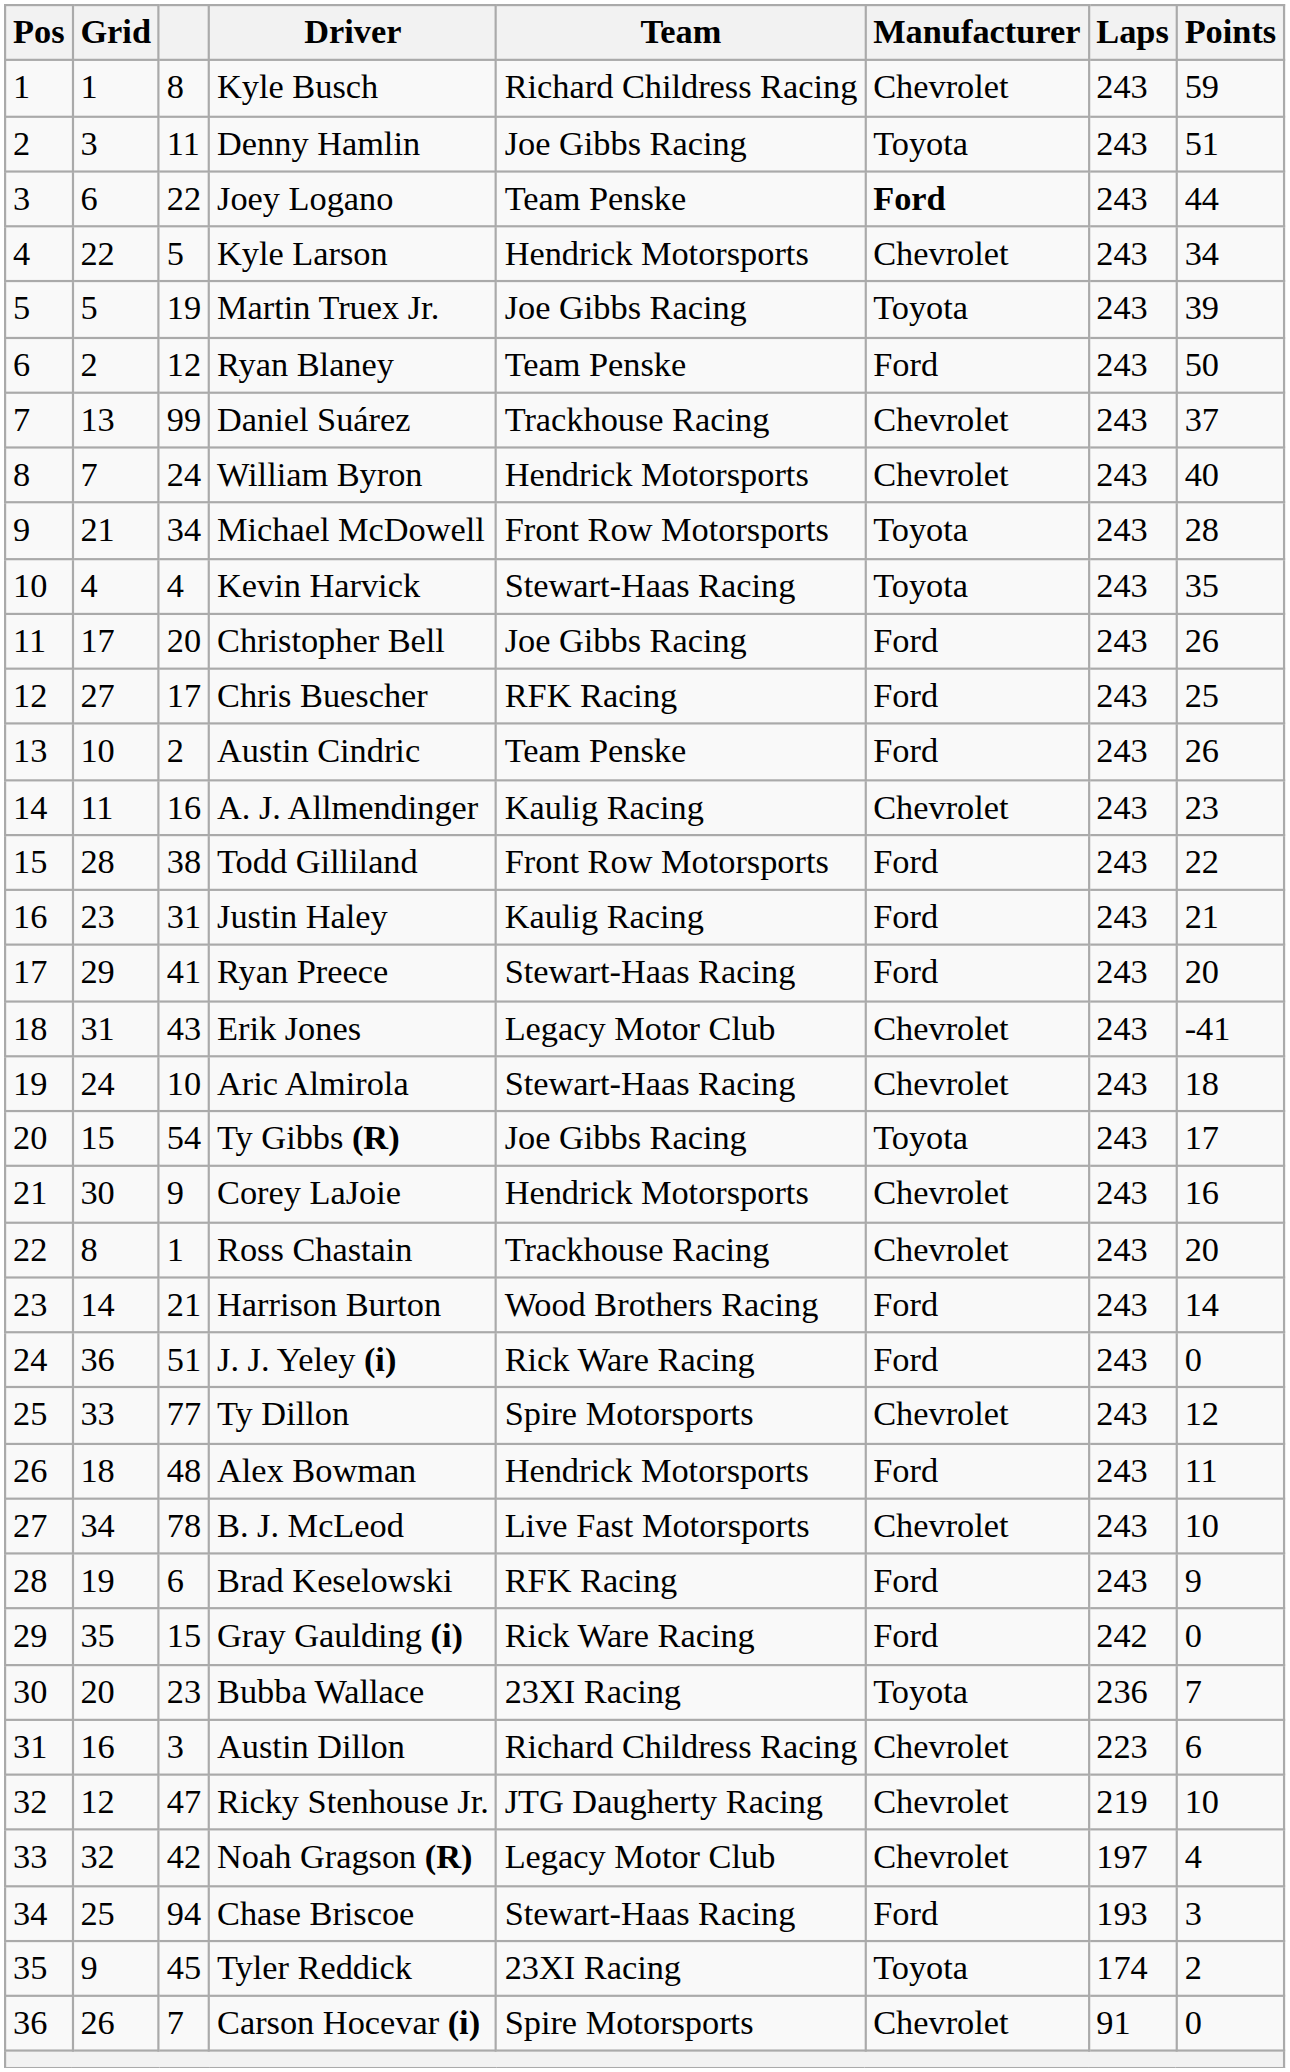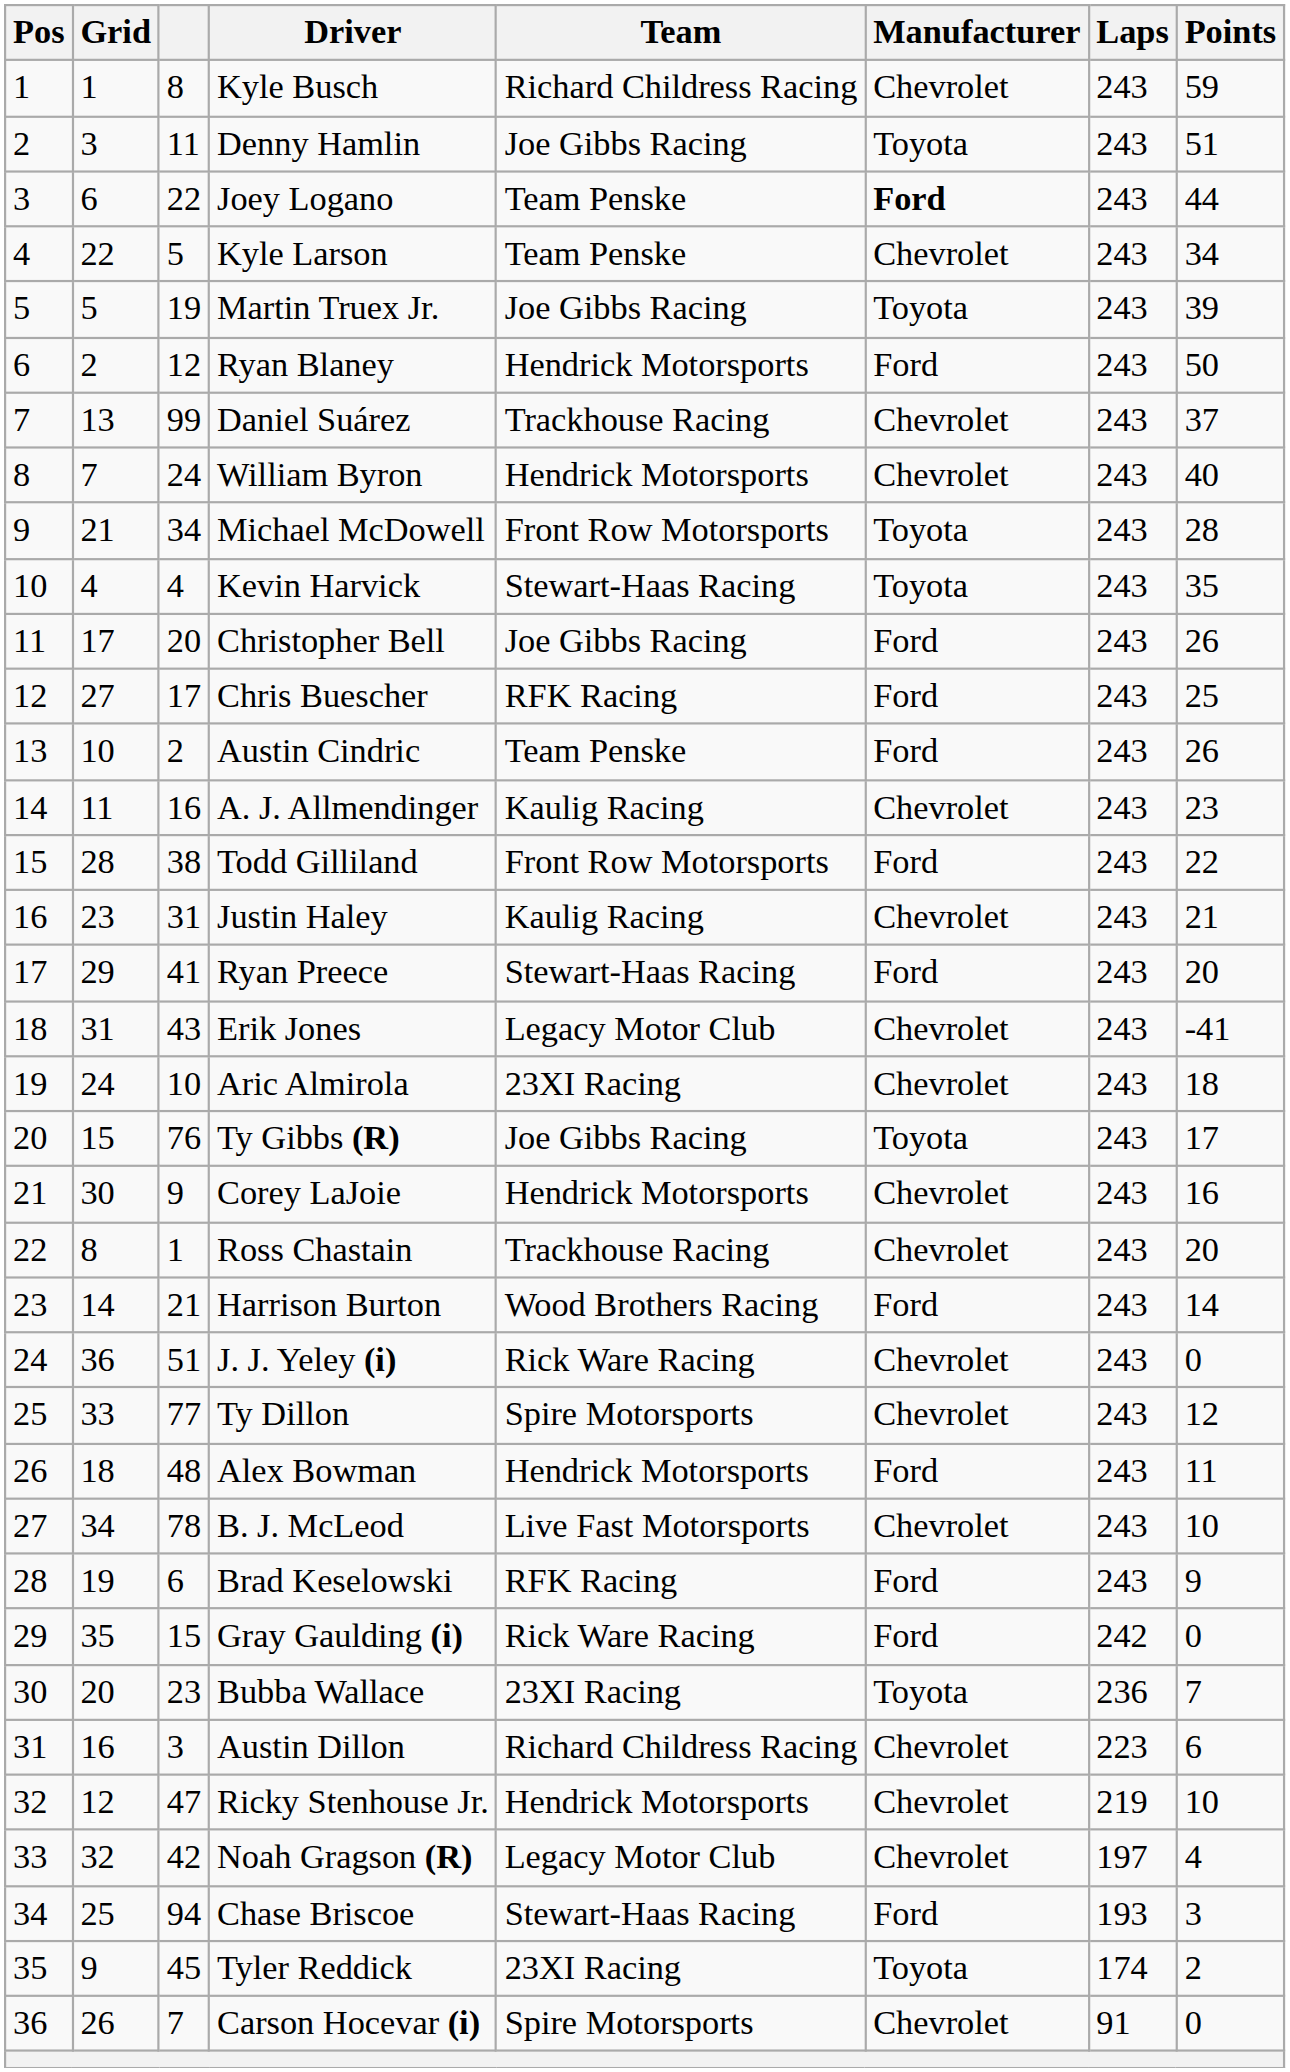(657, 253) Hendrick Motorsports -> (595, 253) Team Penske
(595, 363) Team Penske -> (657, 363) Hendrick Motorsports
(906, 916) Ford -> (941, 916) Chevrolet
(650, 1082) Stewart-Haas Racing -> (593, 1082) 23XI Racing
(184, 1137) 54 -> (184, 1137) 76
(906, 1358) Ford -> (941, 1358) Chevrolet
(664, 1801) JTG Daugherty Racing -> (657, 1801) Hendrick Motorsports
